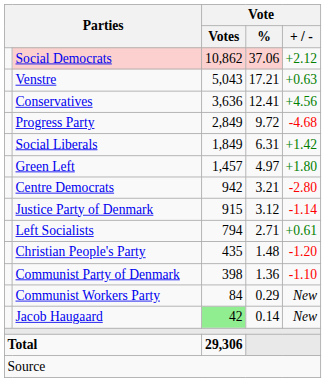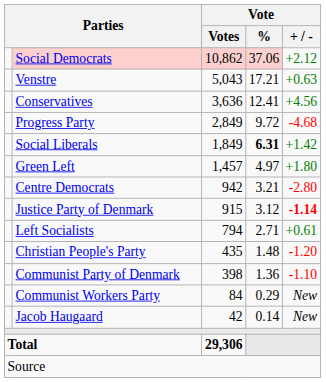(267, 144) normal -> (267, 144) bold
(303, 209) normal -> (303, 209) bold
(236, 317) lightgreen background -> (236, 317) no background
